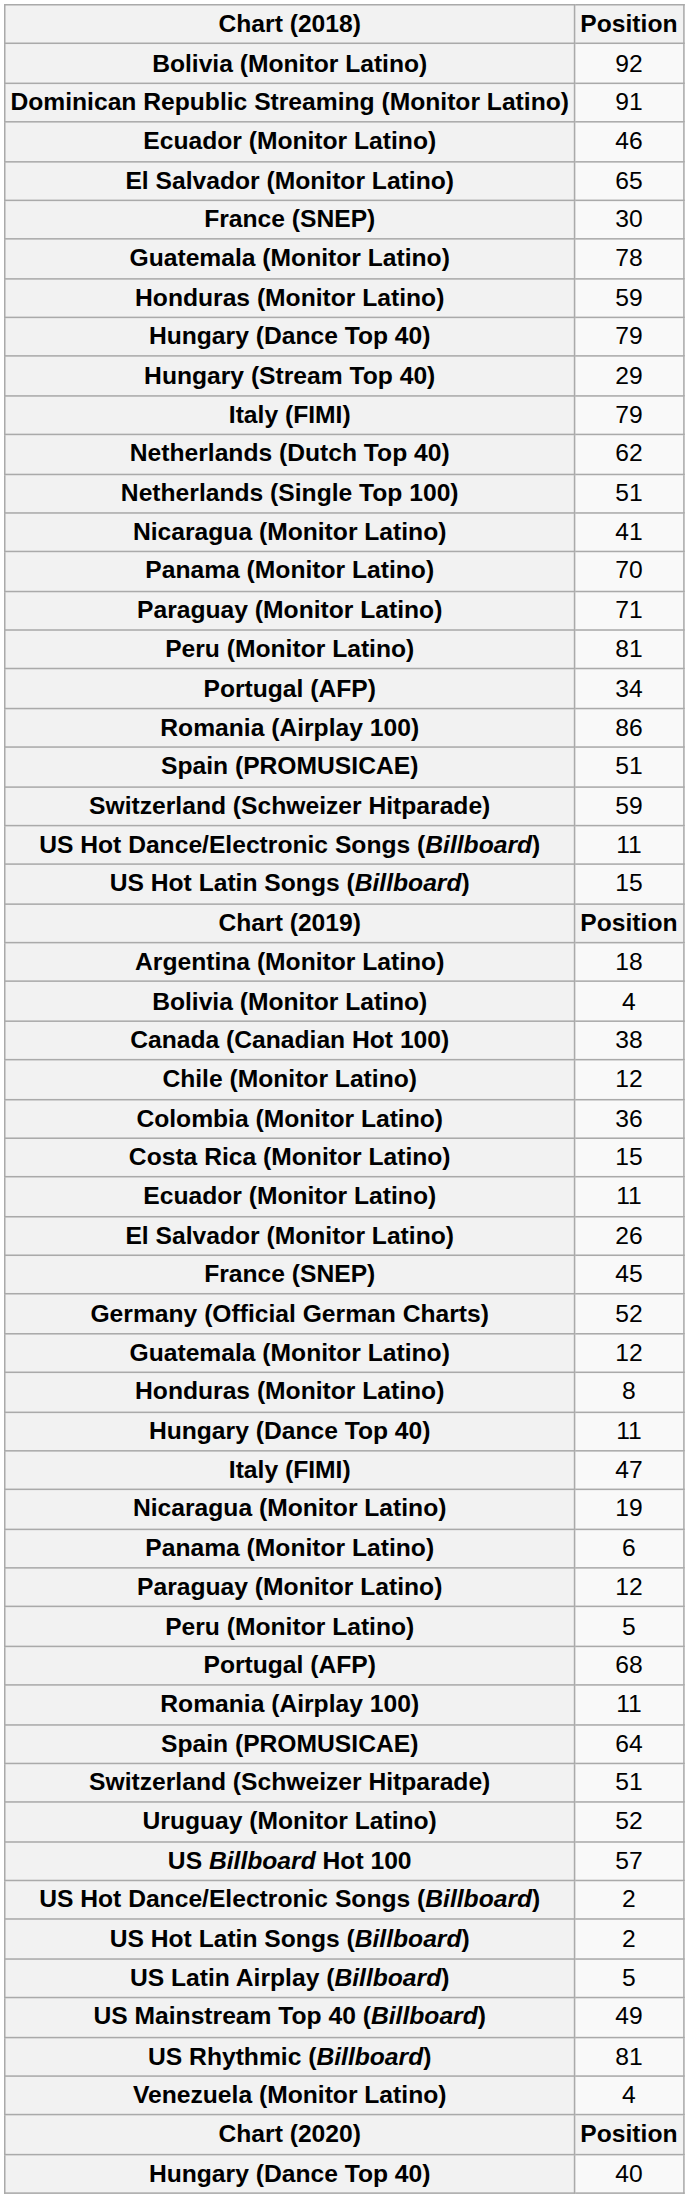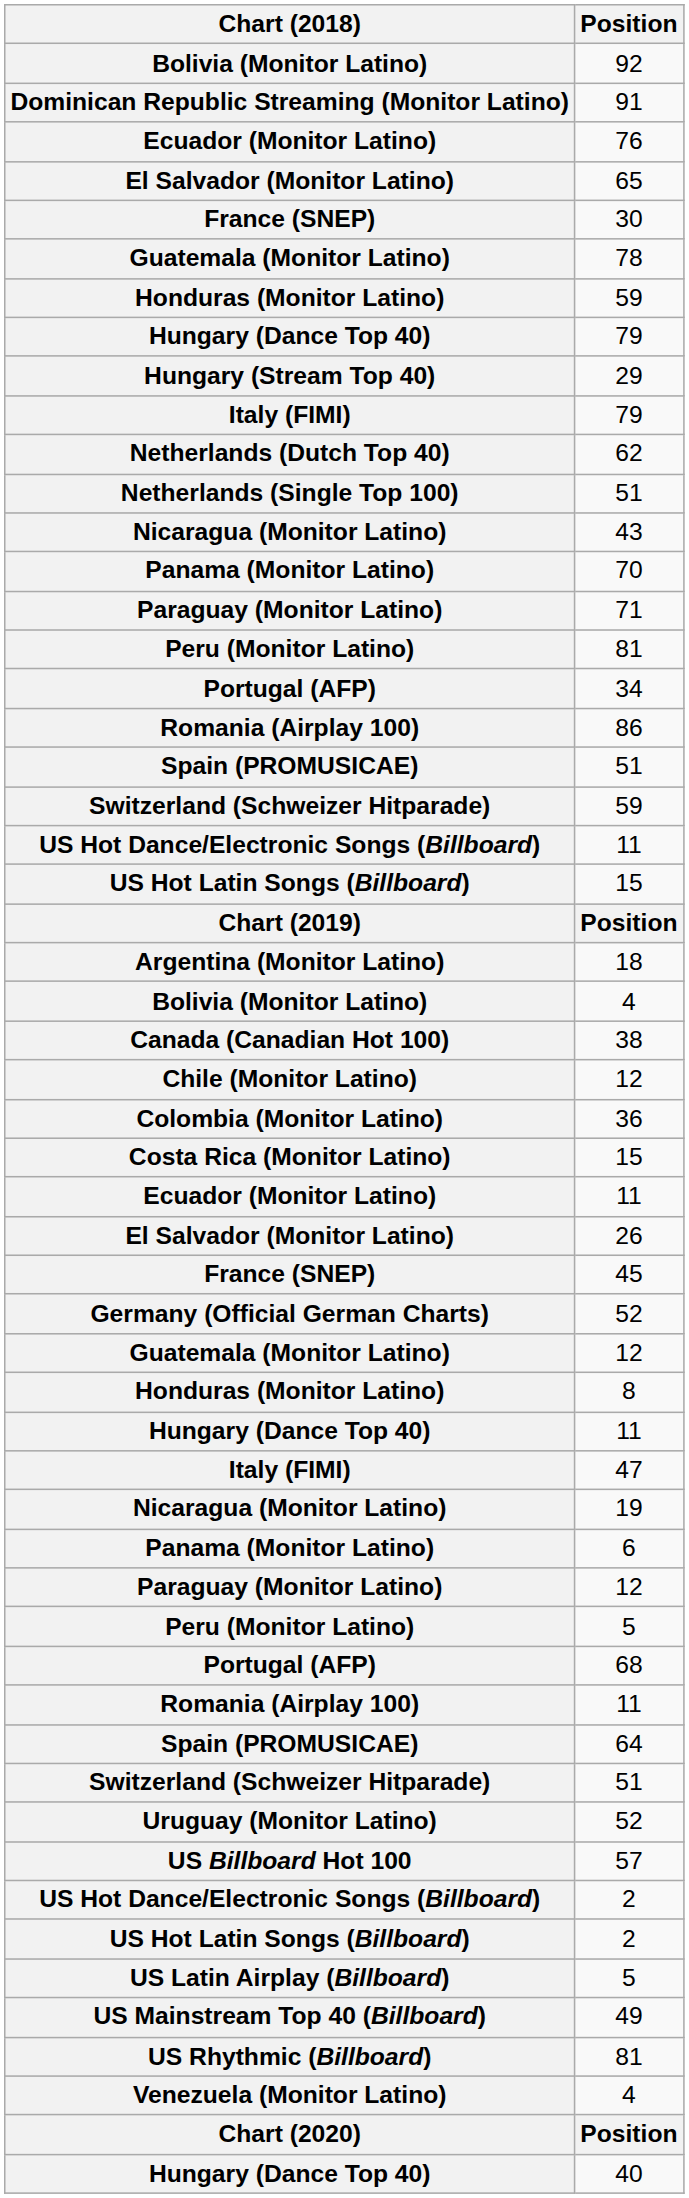(629, 141) 46 -> (629, 141) 76
(629, 532) 41 -> (629, 532) 43
